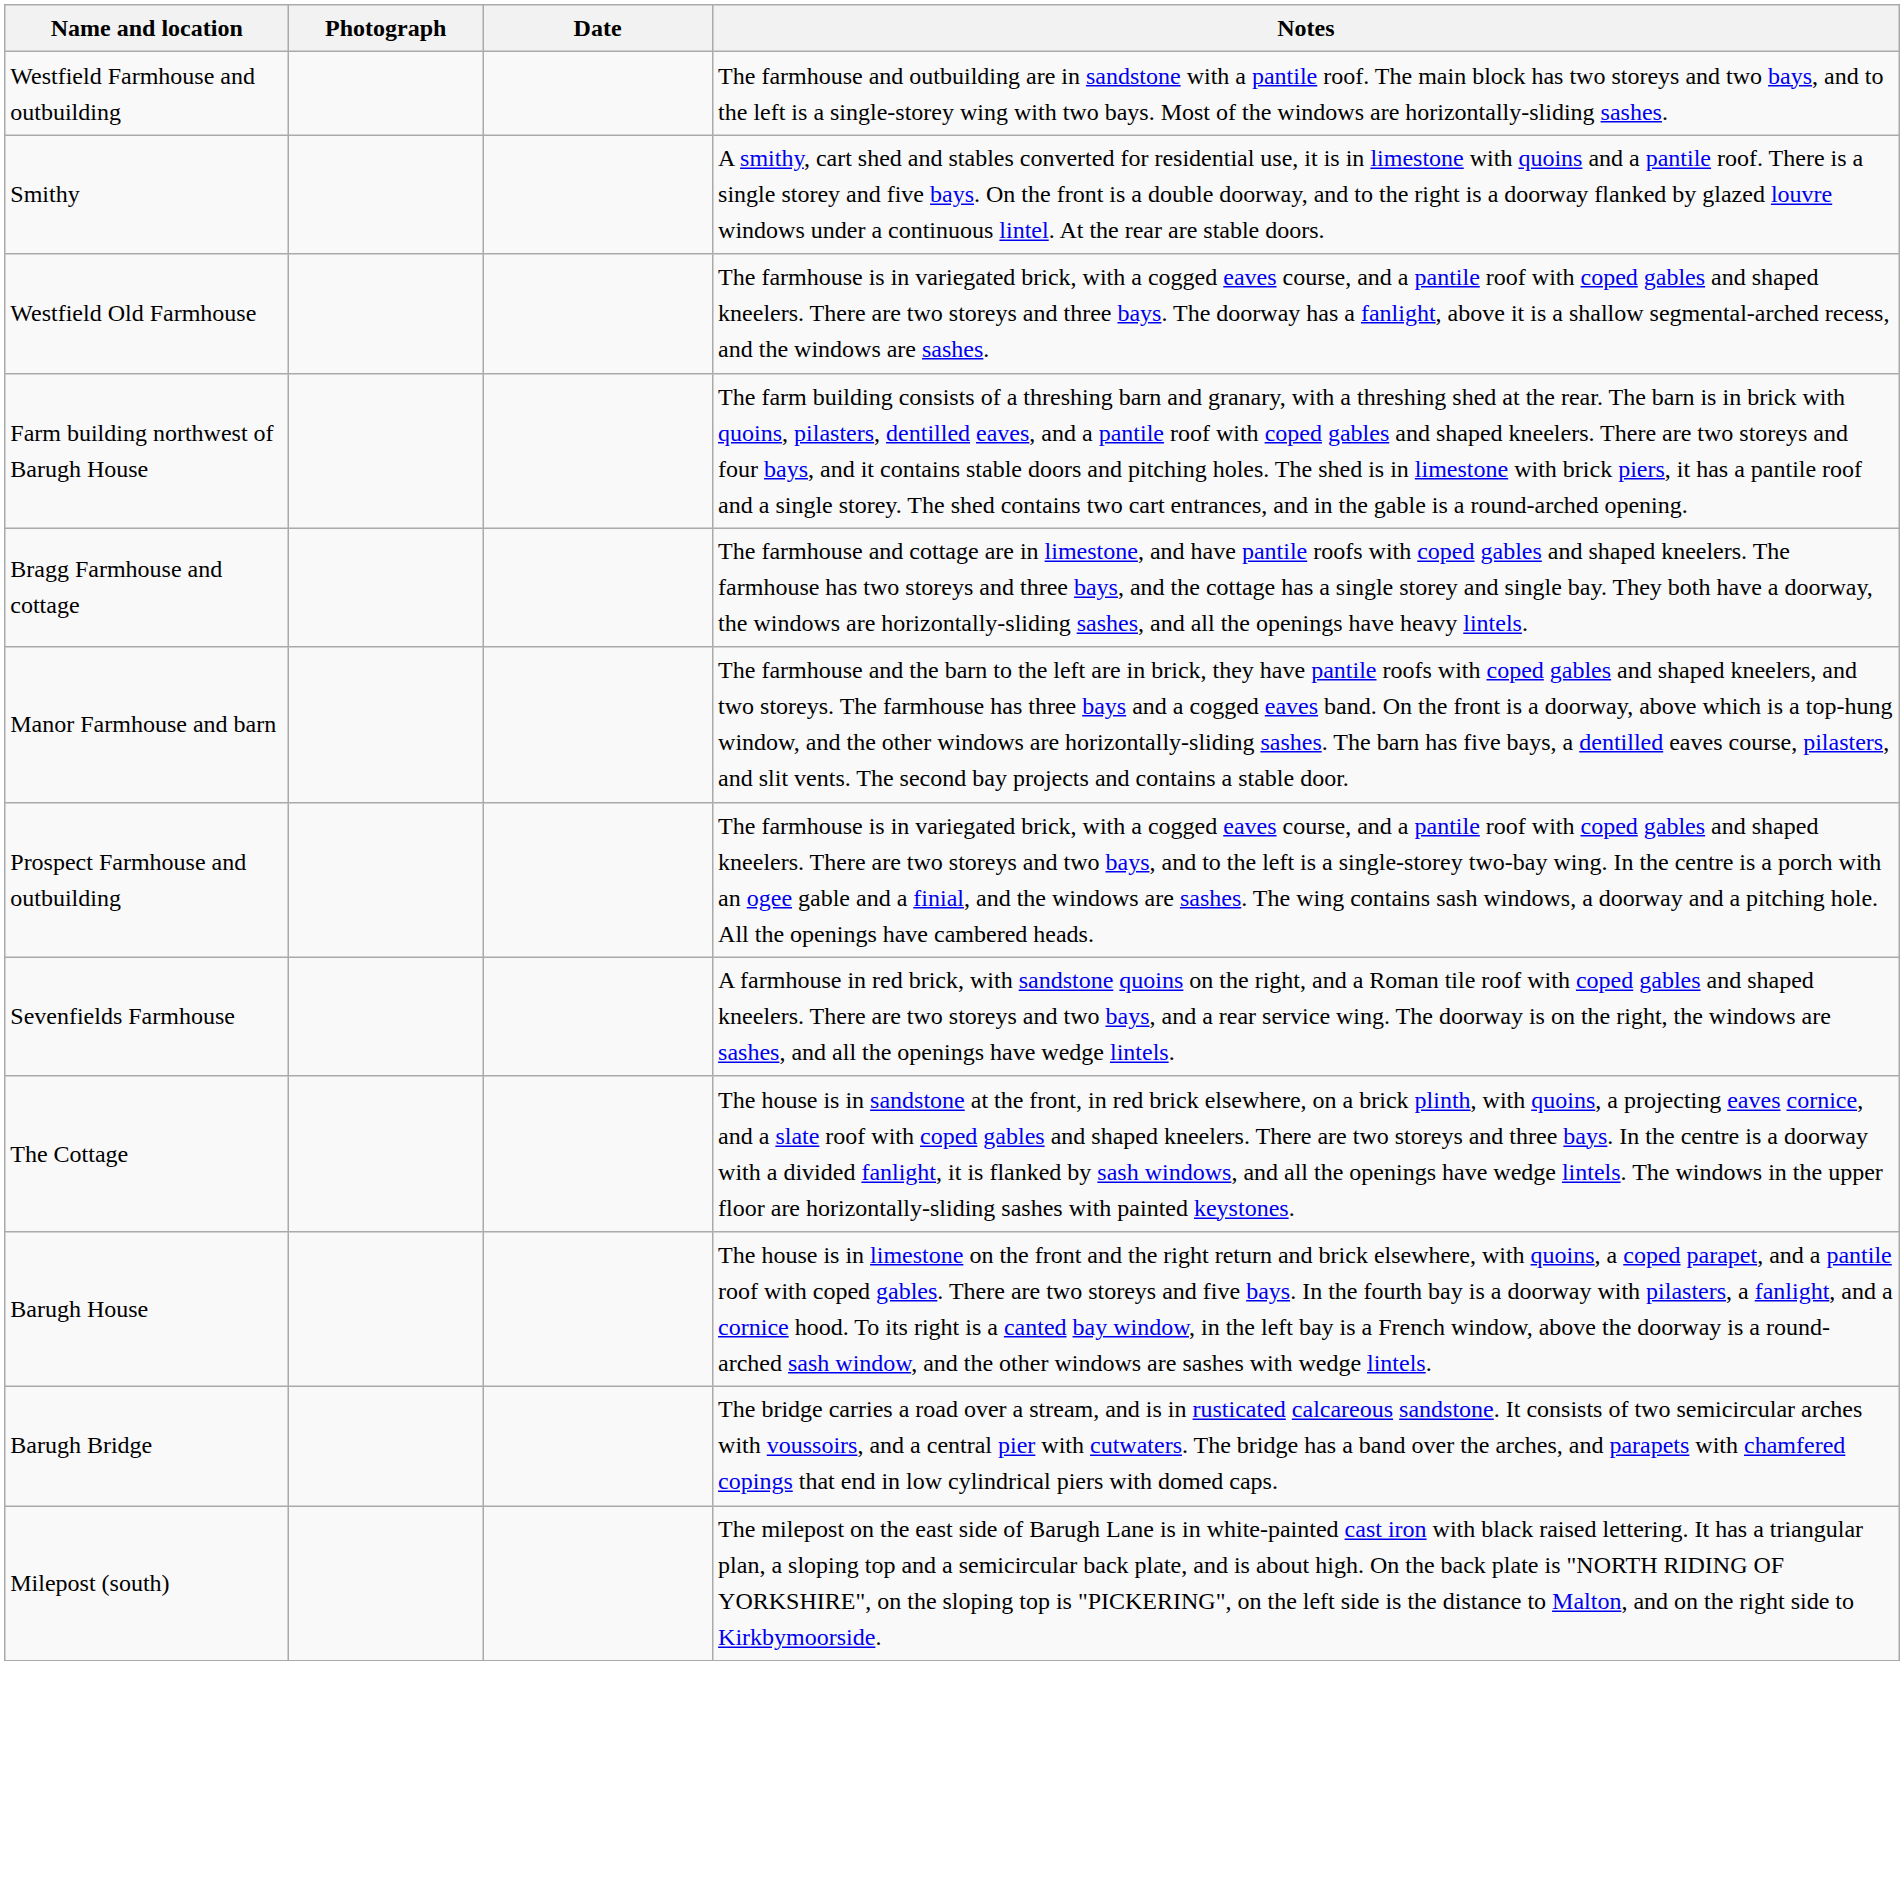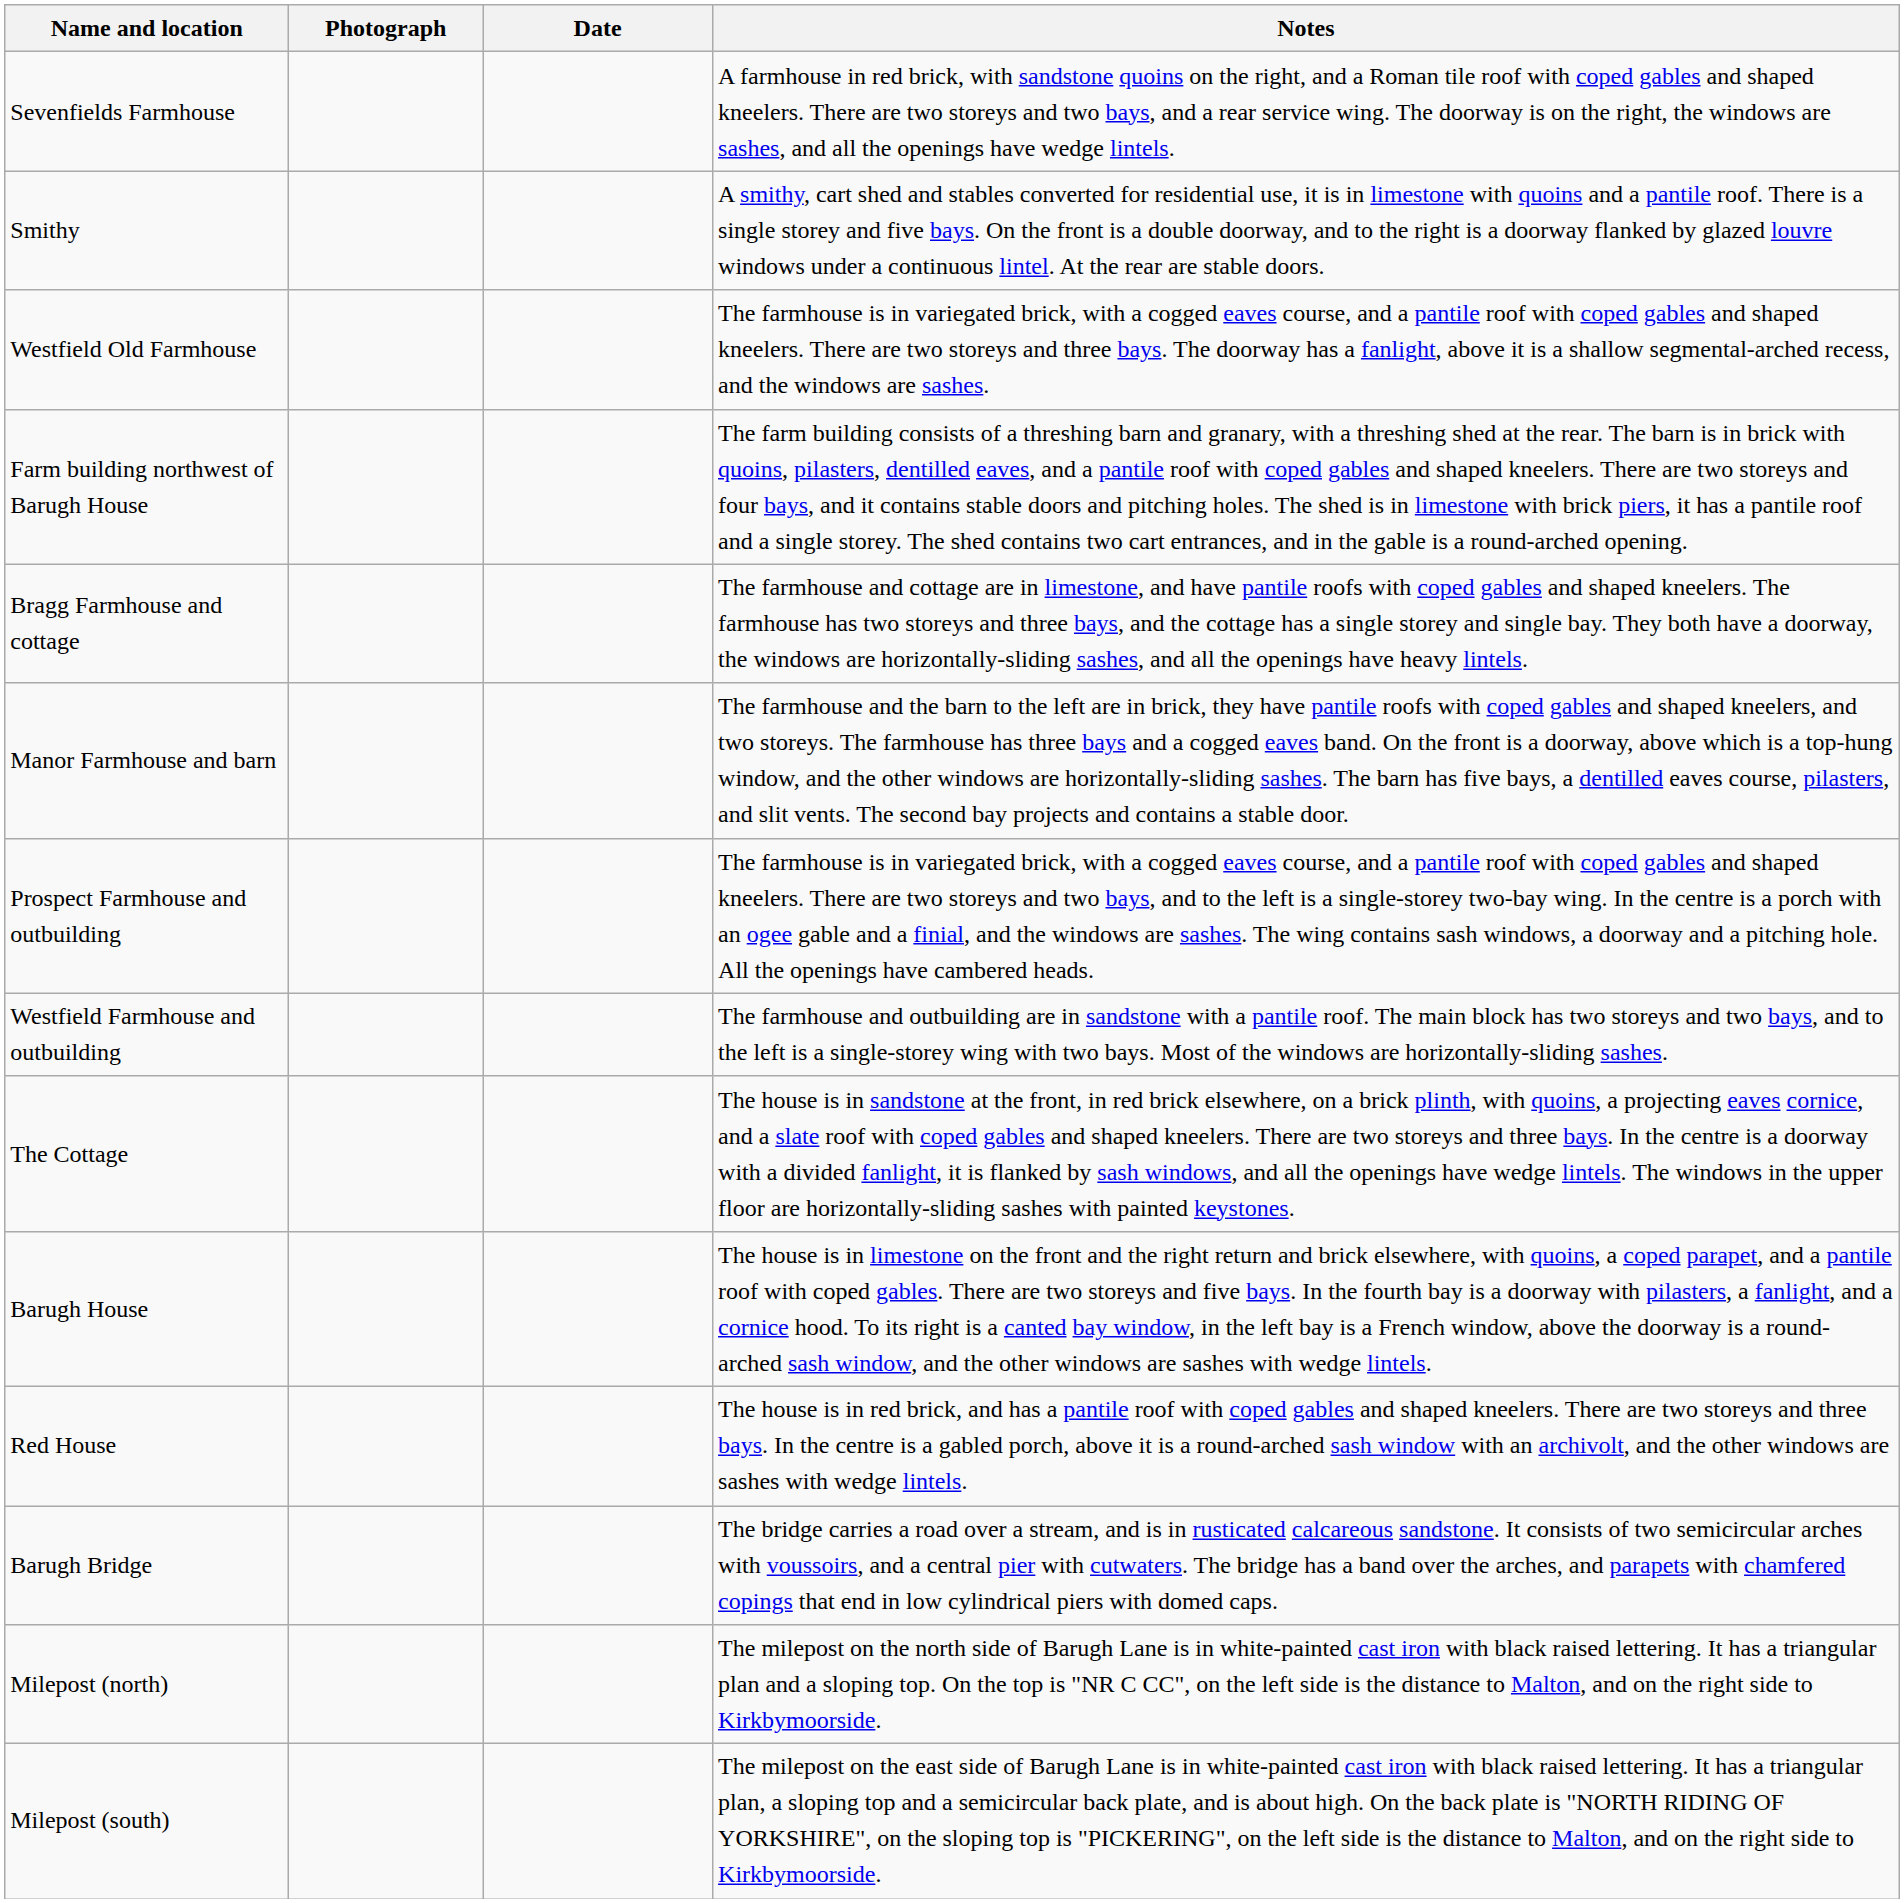rows swapped: (133, 93) <-> (123, 1016)
+ row: (63, 1445)
+ row: (89, 1683)
